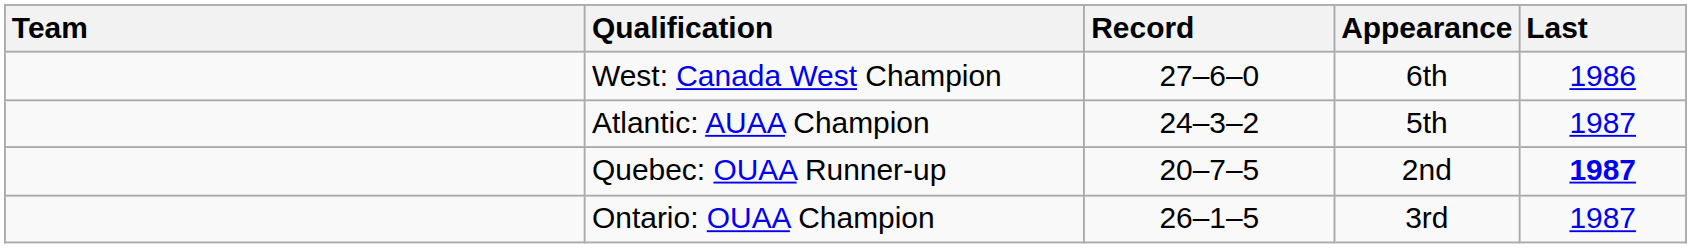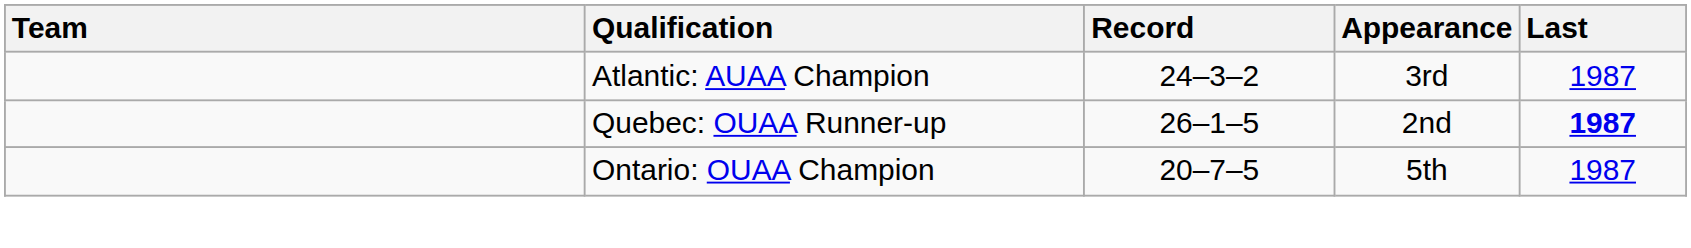- row: (797, 75)
(1427, 123) 5th -> (1427, 75) 3rd
(1209, 170) 20–7–5 -> (1209, 123) 26–1–5
(1209, 218) 26–1–5 -> (1209, 170) 20–7–5
(1427, 218) 3rd -> (1427, 170) 5th
